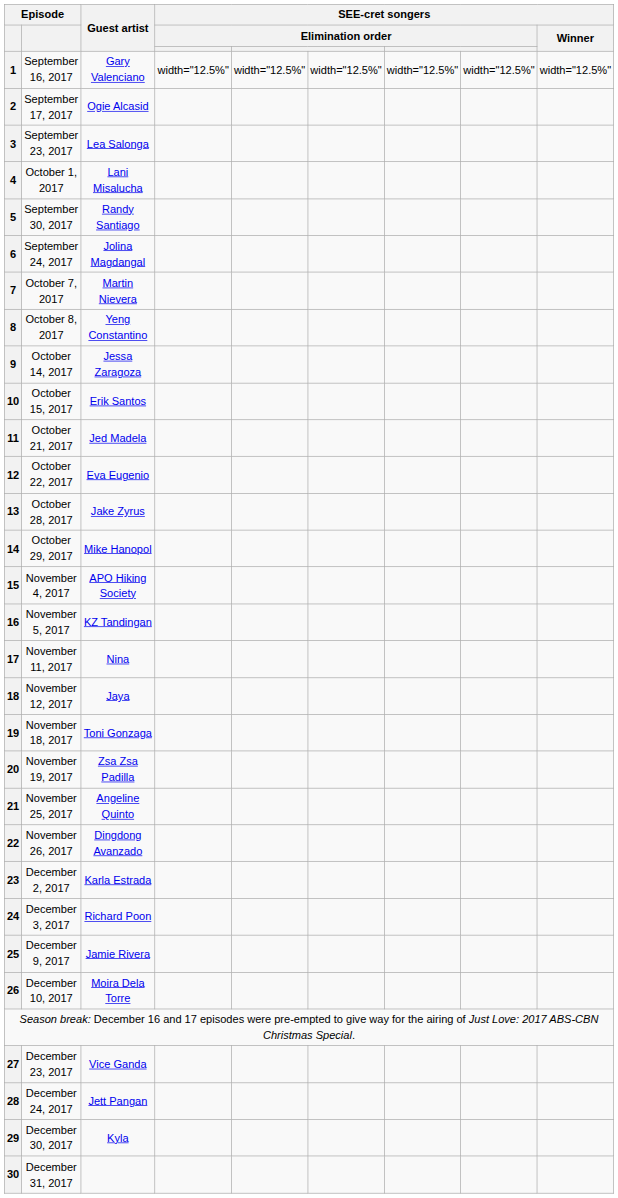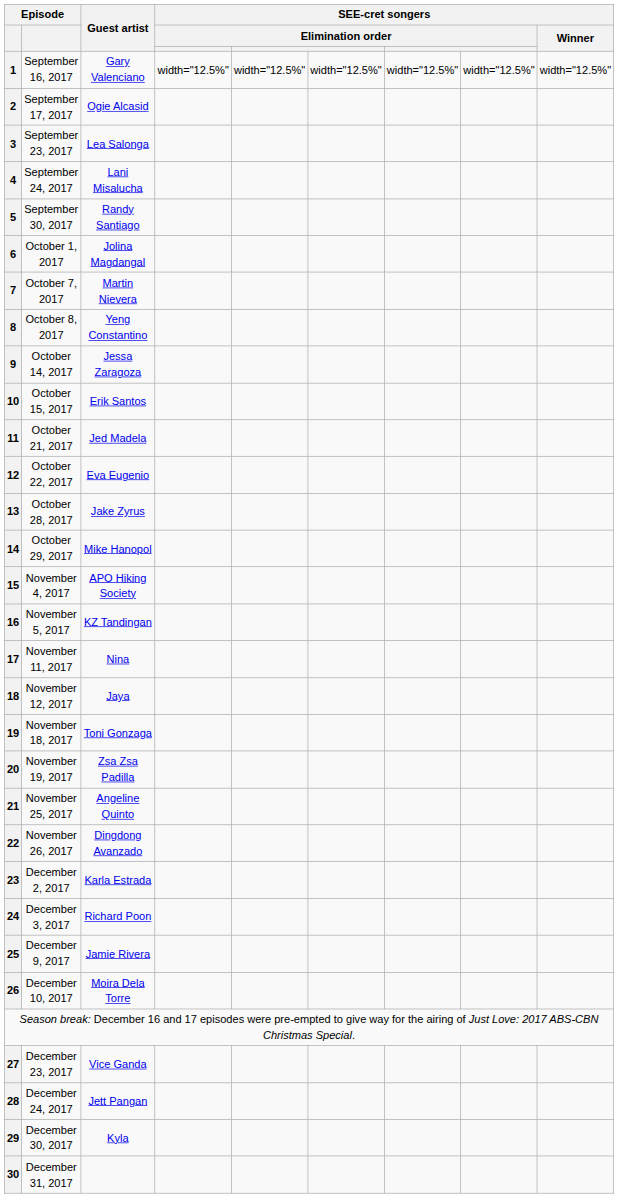(51, 180) October 1, 2017 -> (51, 180) September 24, 2017
(51, 254) September 24, 2017 -> (51, 254) October 1, 2017
